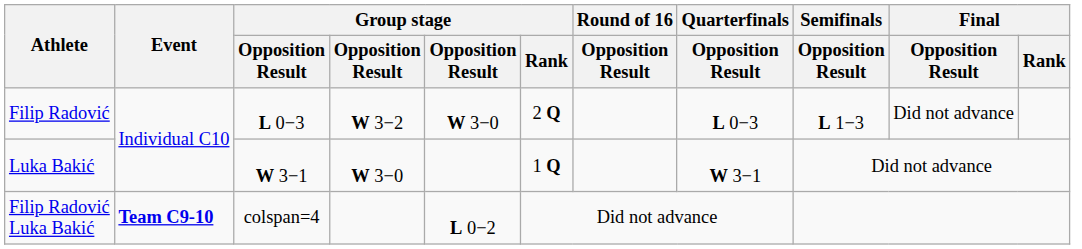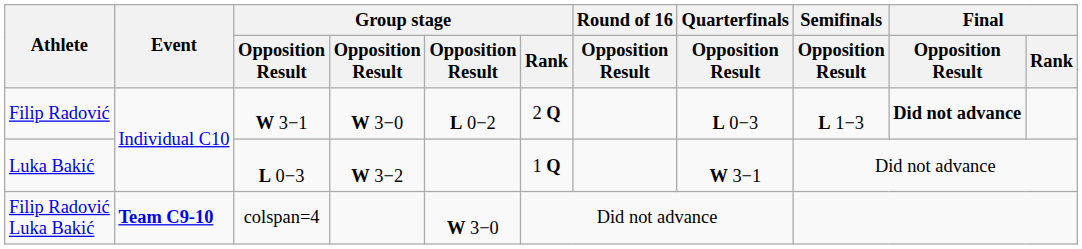(282, 124) L 0−3 -> (282, 124) W 3−1
(377, 124) W 3−2 -> (377, 124) W 3−0
(473, 124) W 3−0 -> (473, 124) L 0−2
(954, 113) normal -> (957, 113) bold
(282, 176) W 3−1 -> (282, 176) L 0−3
(377, 176) W 3−0 -> (377, 176) W 3−2
(473, 228) L 0−2 -> (473, 228) W 3−0
